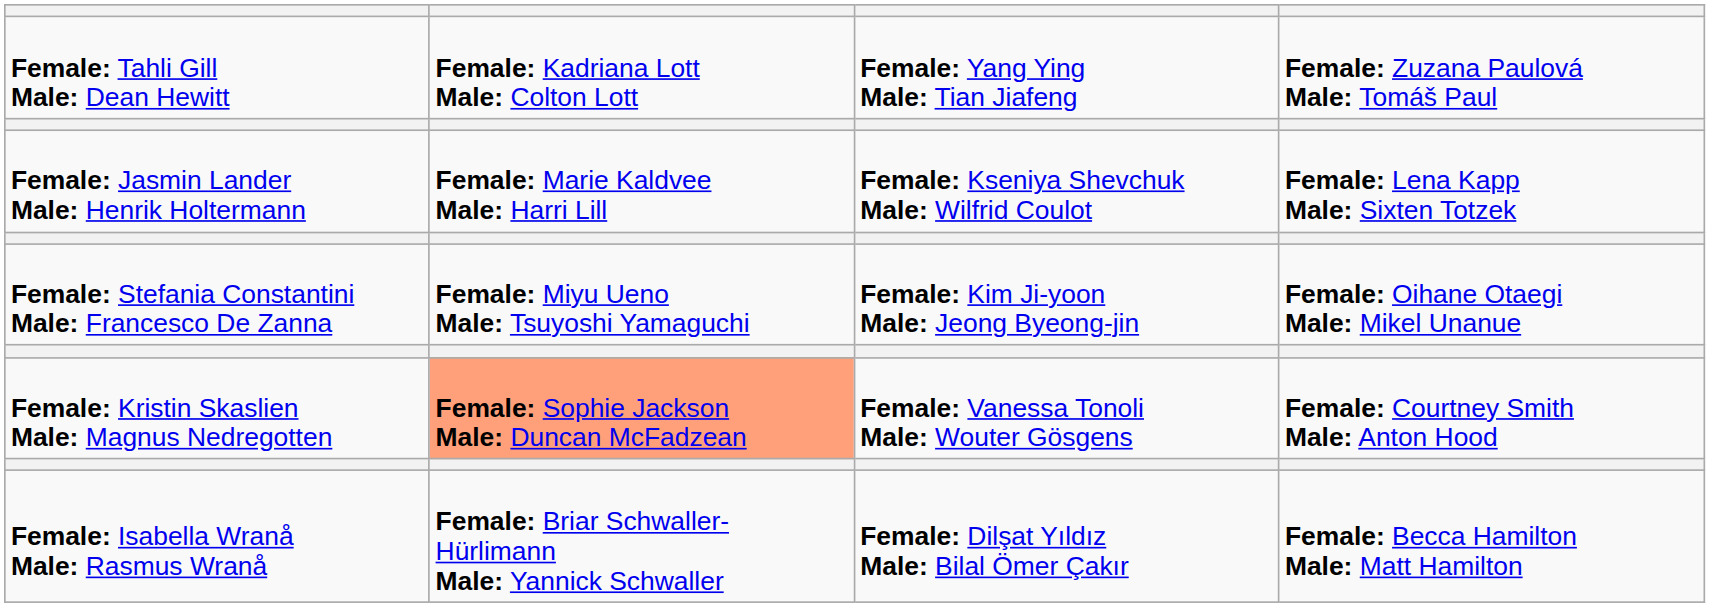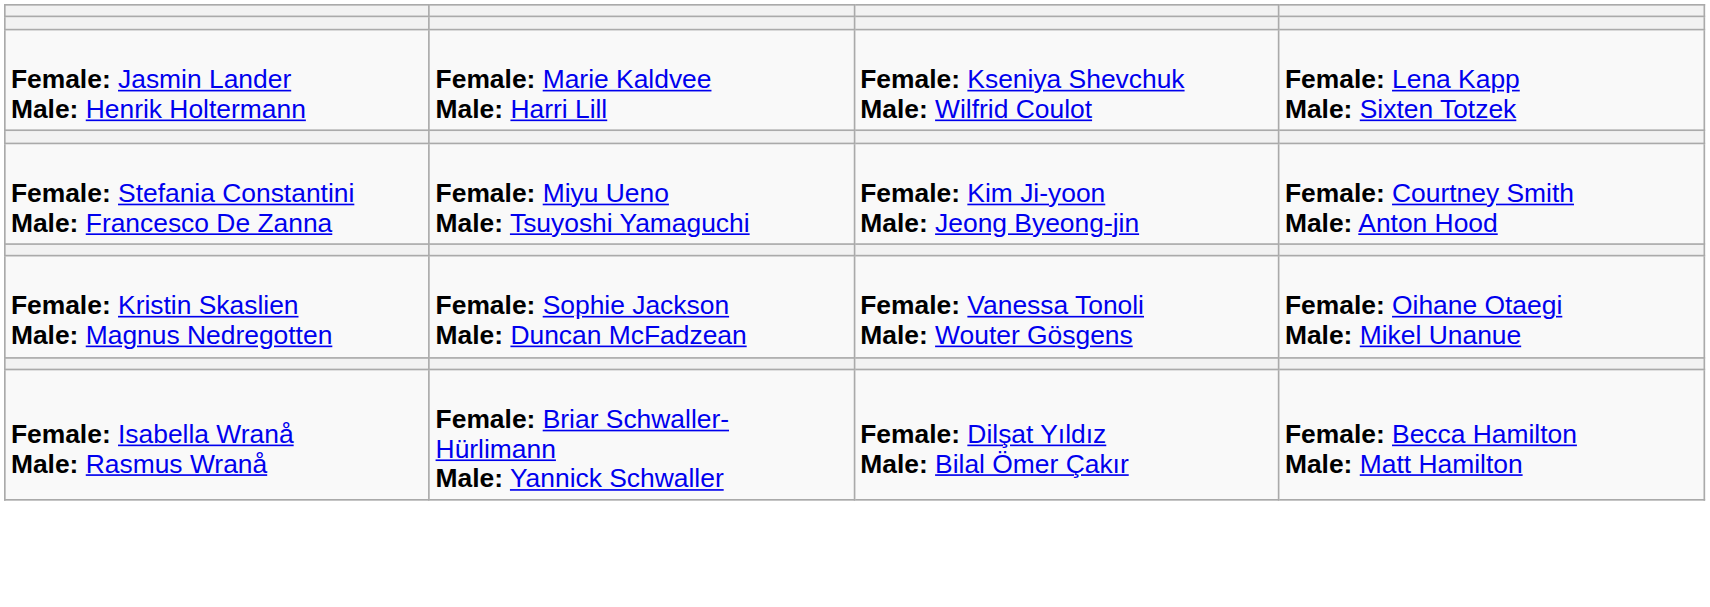- row: (120, 82)
(1424, 309) Female: Oihane Otaegi Male: Mikel Unanue -> (1429, 207) Female: Courtney Smith Male: Anton Hood
(591, 422) lightsalmon background -> (591, 321) no background
(1429, 422) Female: Courtney Smith Male: Anton Hood -> (1424, 321) Female: Oihane Otaegi Male: Mikel Unanue
